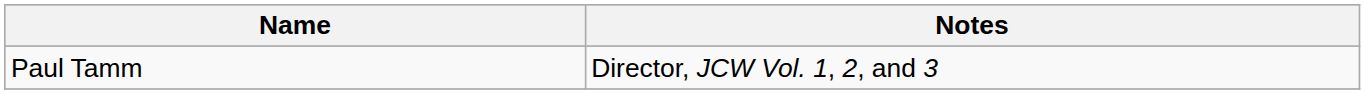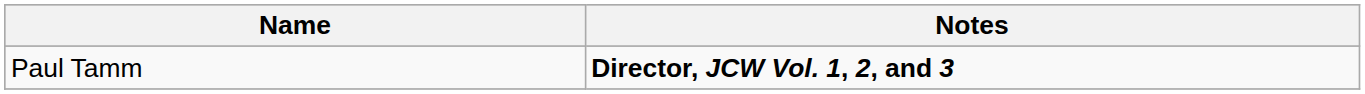(765, 67) normal -> (773, 67) bold
